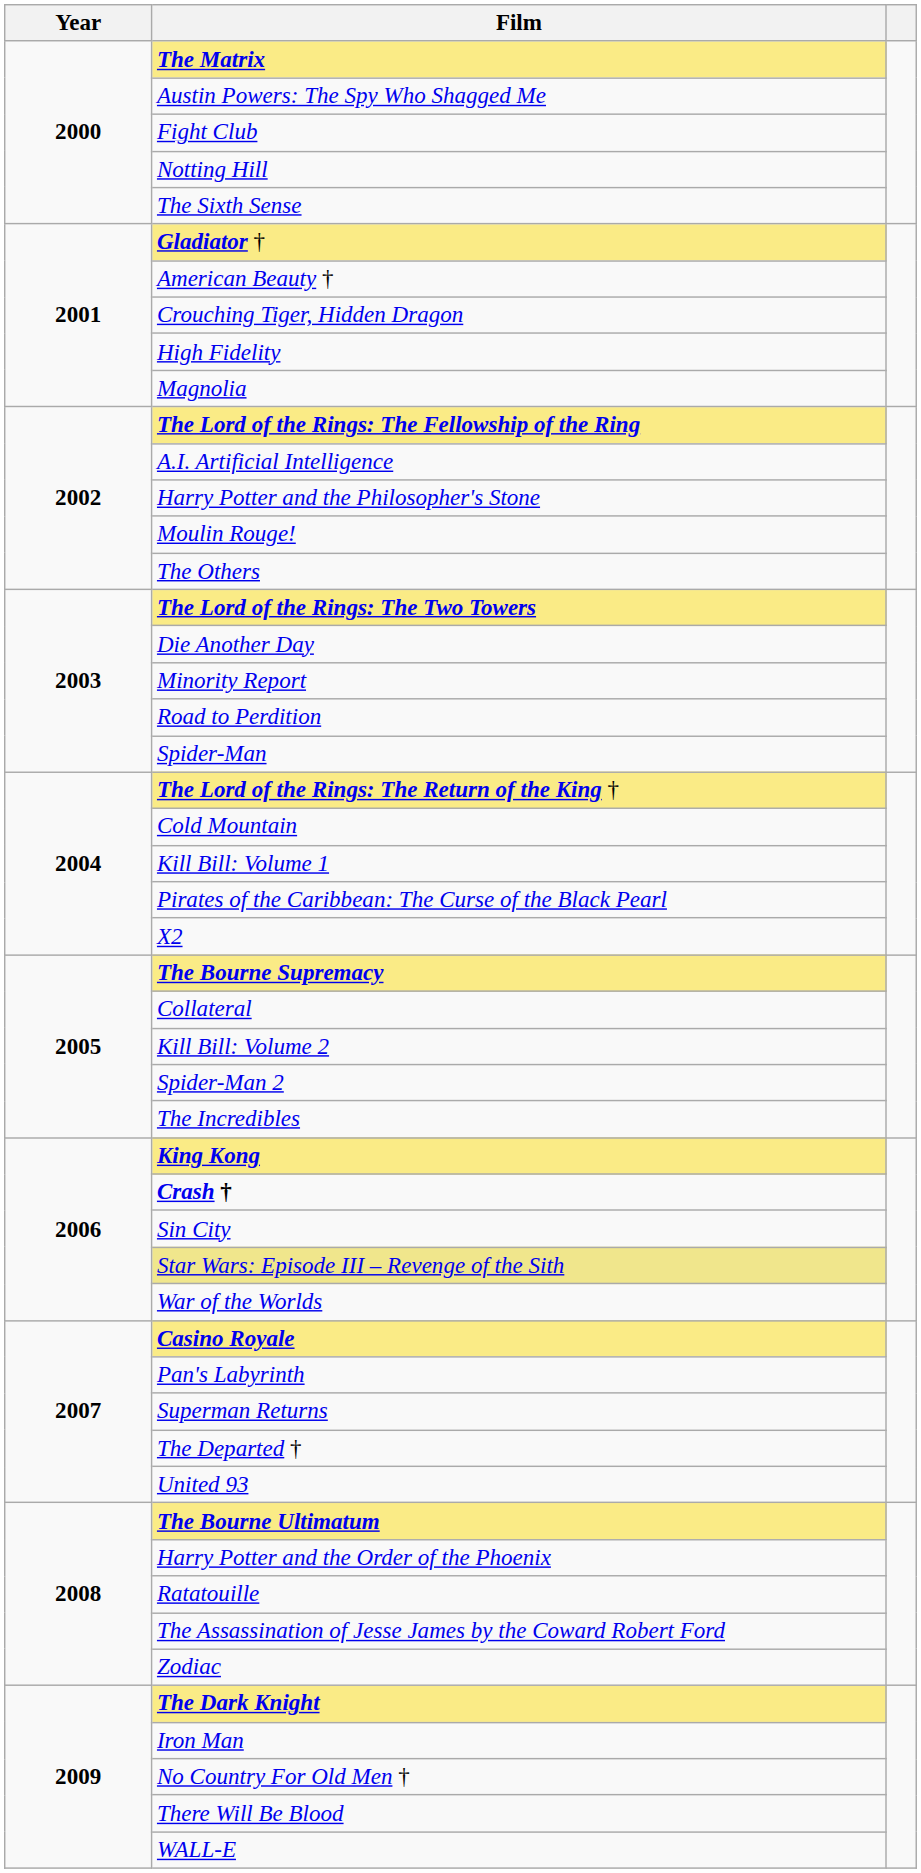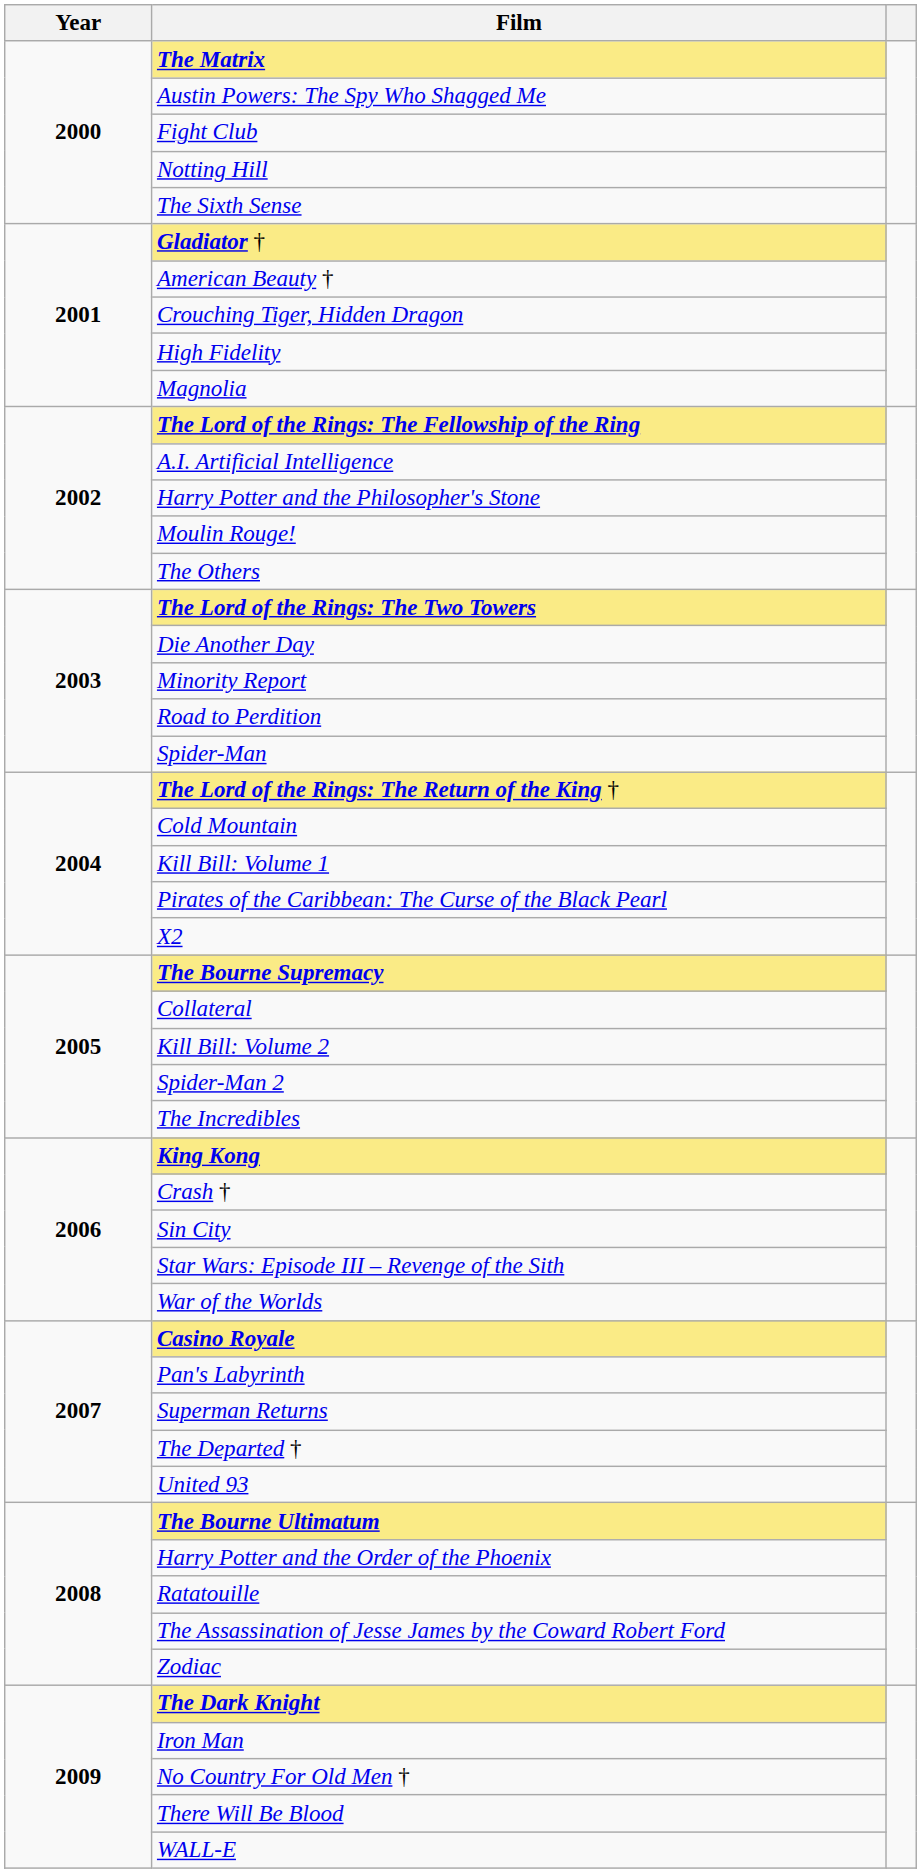(194, 1192) bold -> (194, 1192) normal
(361, 1265) khaki background -> (361, 1265) no background
